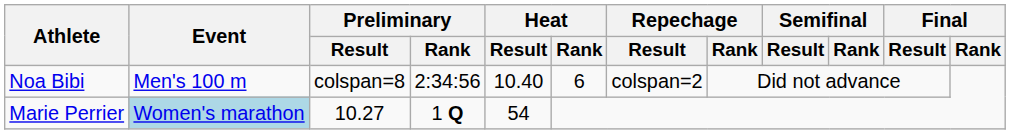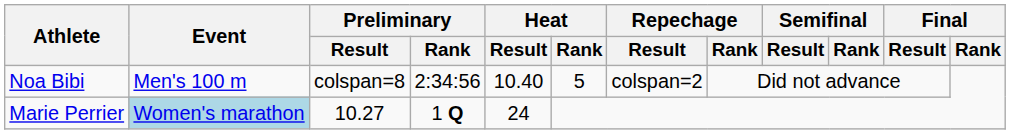(579, 82) 6 -> (579, 82) 5
(519, 113) 54 -> (519, 113) 24
